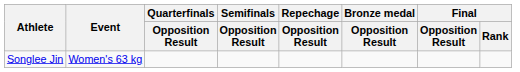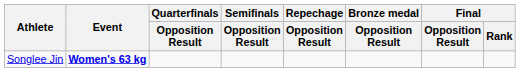(105, 59) normal -> (107, 59) bold
